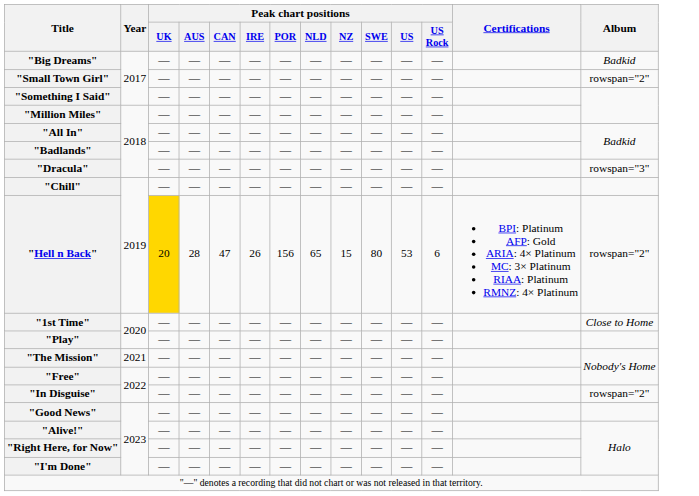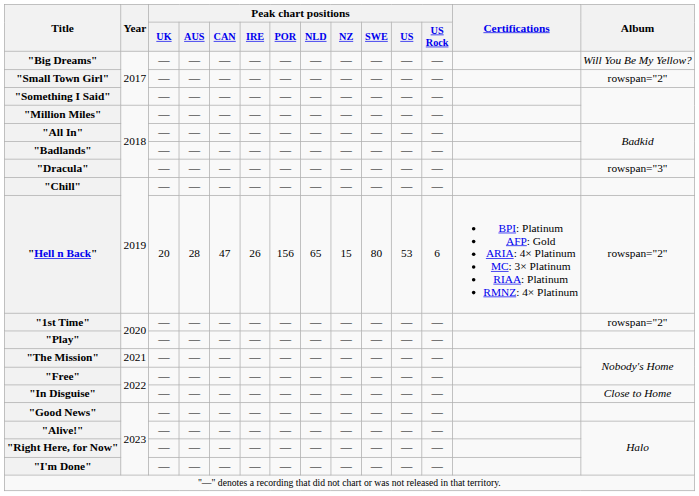(619, 60) Badkid -> (638, 60) Will You Be My Yellow?
(164, 254) gold background -> (164, 254) no background
(619, 322) Close to Home -> (638, 322) rowspan="2"
(619, 394) rowspan="2" -> (638, 394) Close to Home
